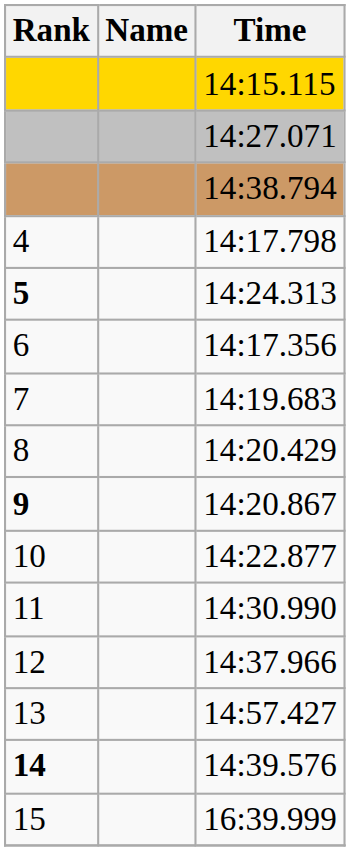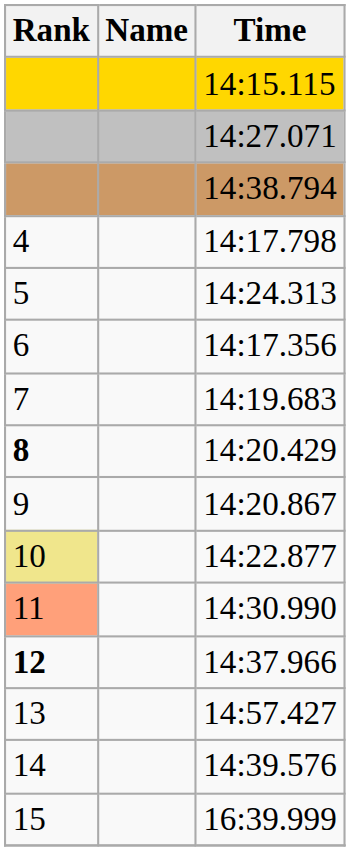(21, 293) bold -> (21, 293) normal
(21, 450) normal -> (21, 450) bold
(21, 503) bold -> (21, 503) normal
(29, 556) no background -> (29, 556) khaki background
(29, 608) no background -> (29, 608) lightsalmon background
(29, 661) normal -> (29, 661) bold
(29, 766) bold -> (29, 766) normal
